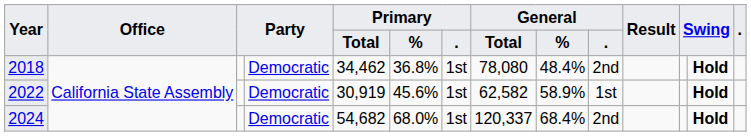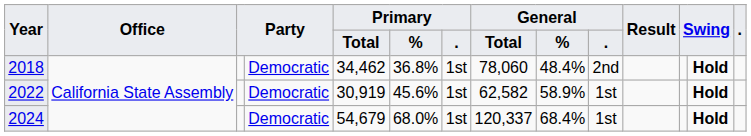(503, 68) 78,080 -> (503, 68) 78,060
(361, 119) 54,682 -> (361, 119) 54,679
(606, 119) 2nd -> (606, 119) 1st
